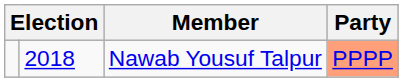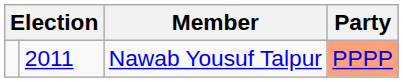(50, 58) 2018 -> (49, 58) 2011
